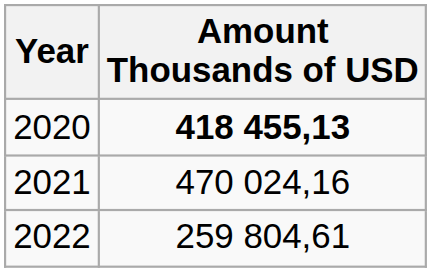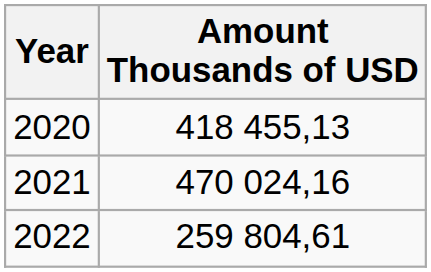(263, 126) bold -> (263, 126) normal
